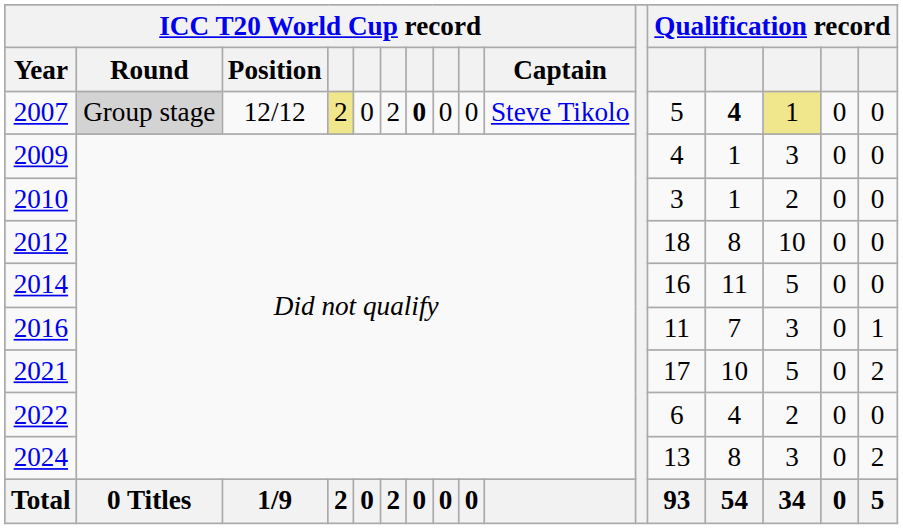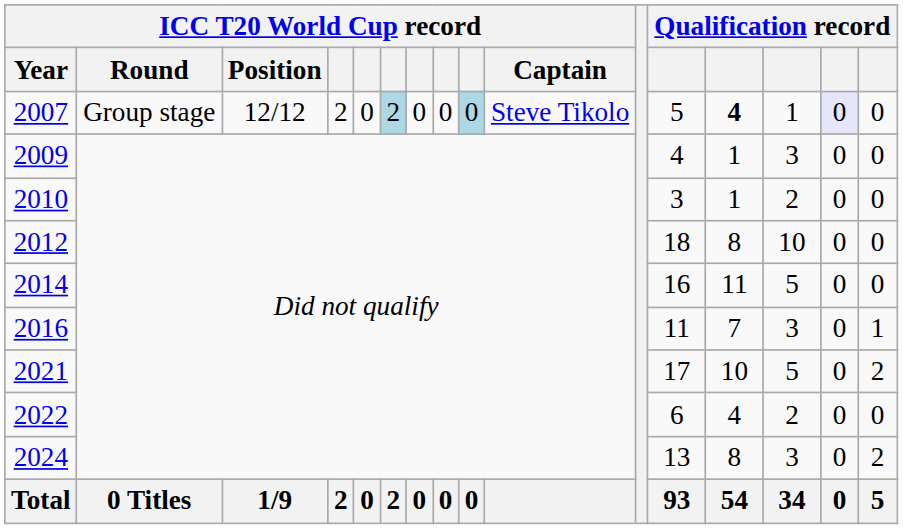(149, 112) lightgrey background -> (149, 112) no background
(341, 112) khaki background -> (341, 112) no background
(393, 112) no background -> (393, 112) lightblue background
(419, 112) bold -> (419, 112) normal
(472, 112) no background -> (472, 112) lightblue background
(792, 112) khaki background -> (792, 112) no background
(840, 112) no background -> (840, 112) lavender background
